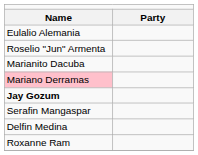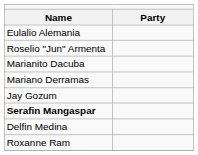(48, 80) pink background -> (48, 80) no background
(33, 96) bold -> (32, 96) normal
(49, 111) normal -> (51, 111) bold
